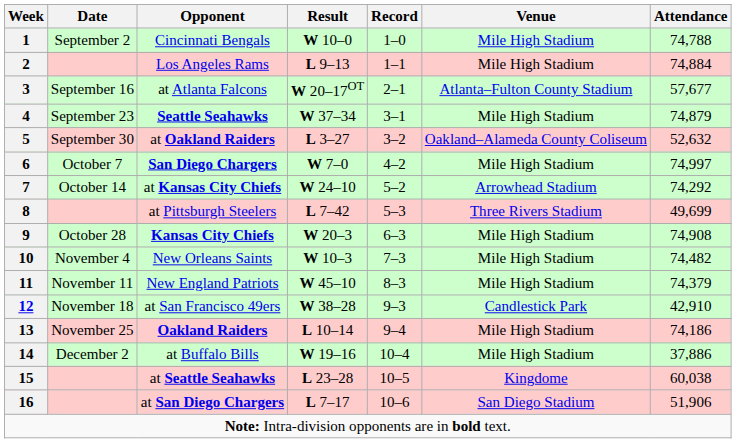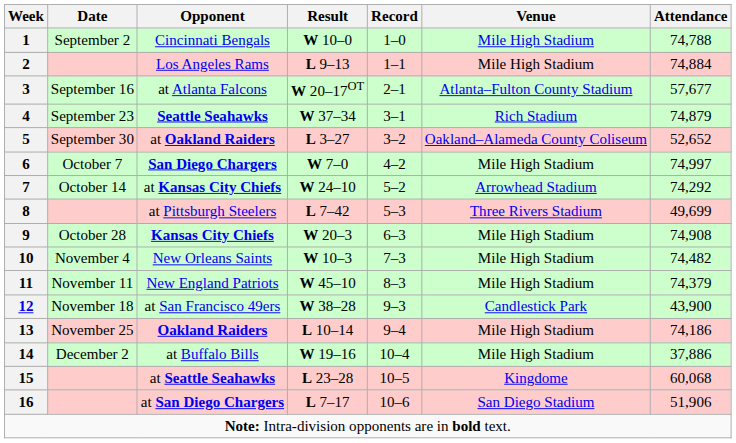(536, 115) Mile High Stadium -> (536, 115) Rich Stadium
(691, 139) 52,632 -> (691, 139) 52,652
(691, 306) 42,910 -> (691, 306) 43,900
(691, 378) 60,038 -> (691, 378) 60,068
